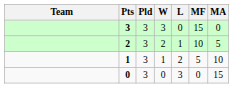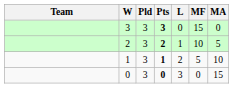columns swapped: (128, 12) <-> (163, 12)
